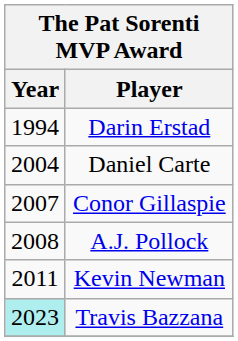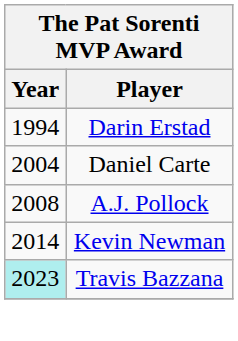- row: (149, 202)
(35, 278) 2011 -> (35, 240) 2014
